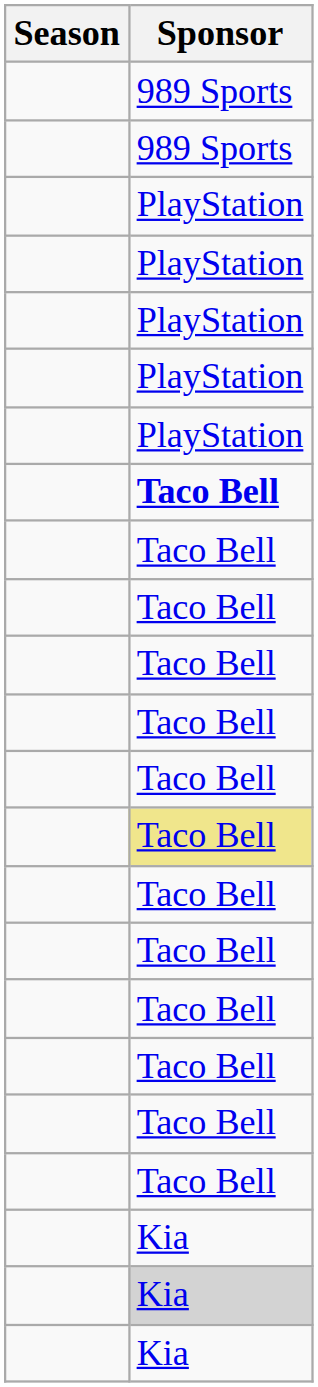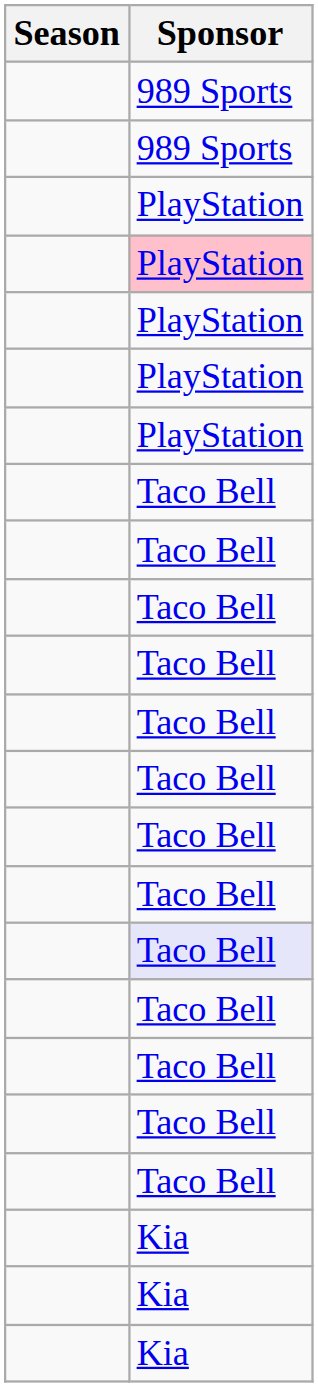(220, 262) no background -> (220, 262) pink background
(208, 491) bold -> (206, 491) normal
(206, 836) khaki background -> (206, 836) no background
(206, 950) no background -> (206, 950) lavender background
(163, 1294) lightgrey background -> (163, 1294) no background
